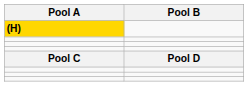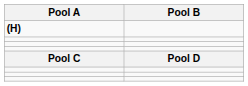(14, 28) gold background -> (14, 28) no background
